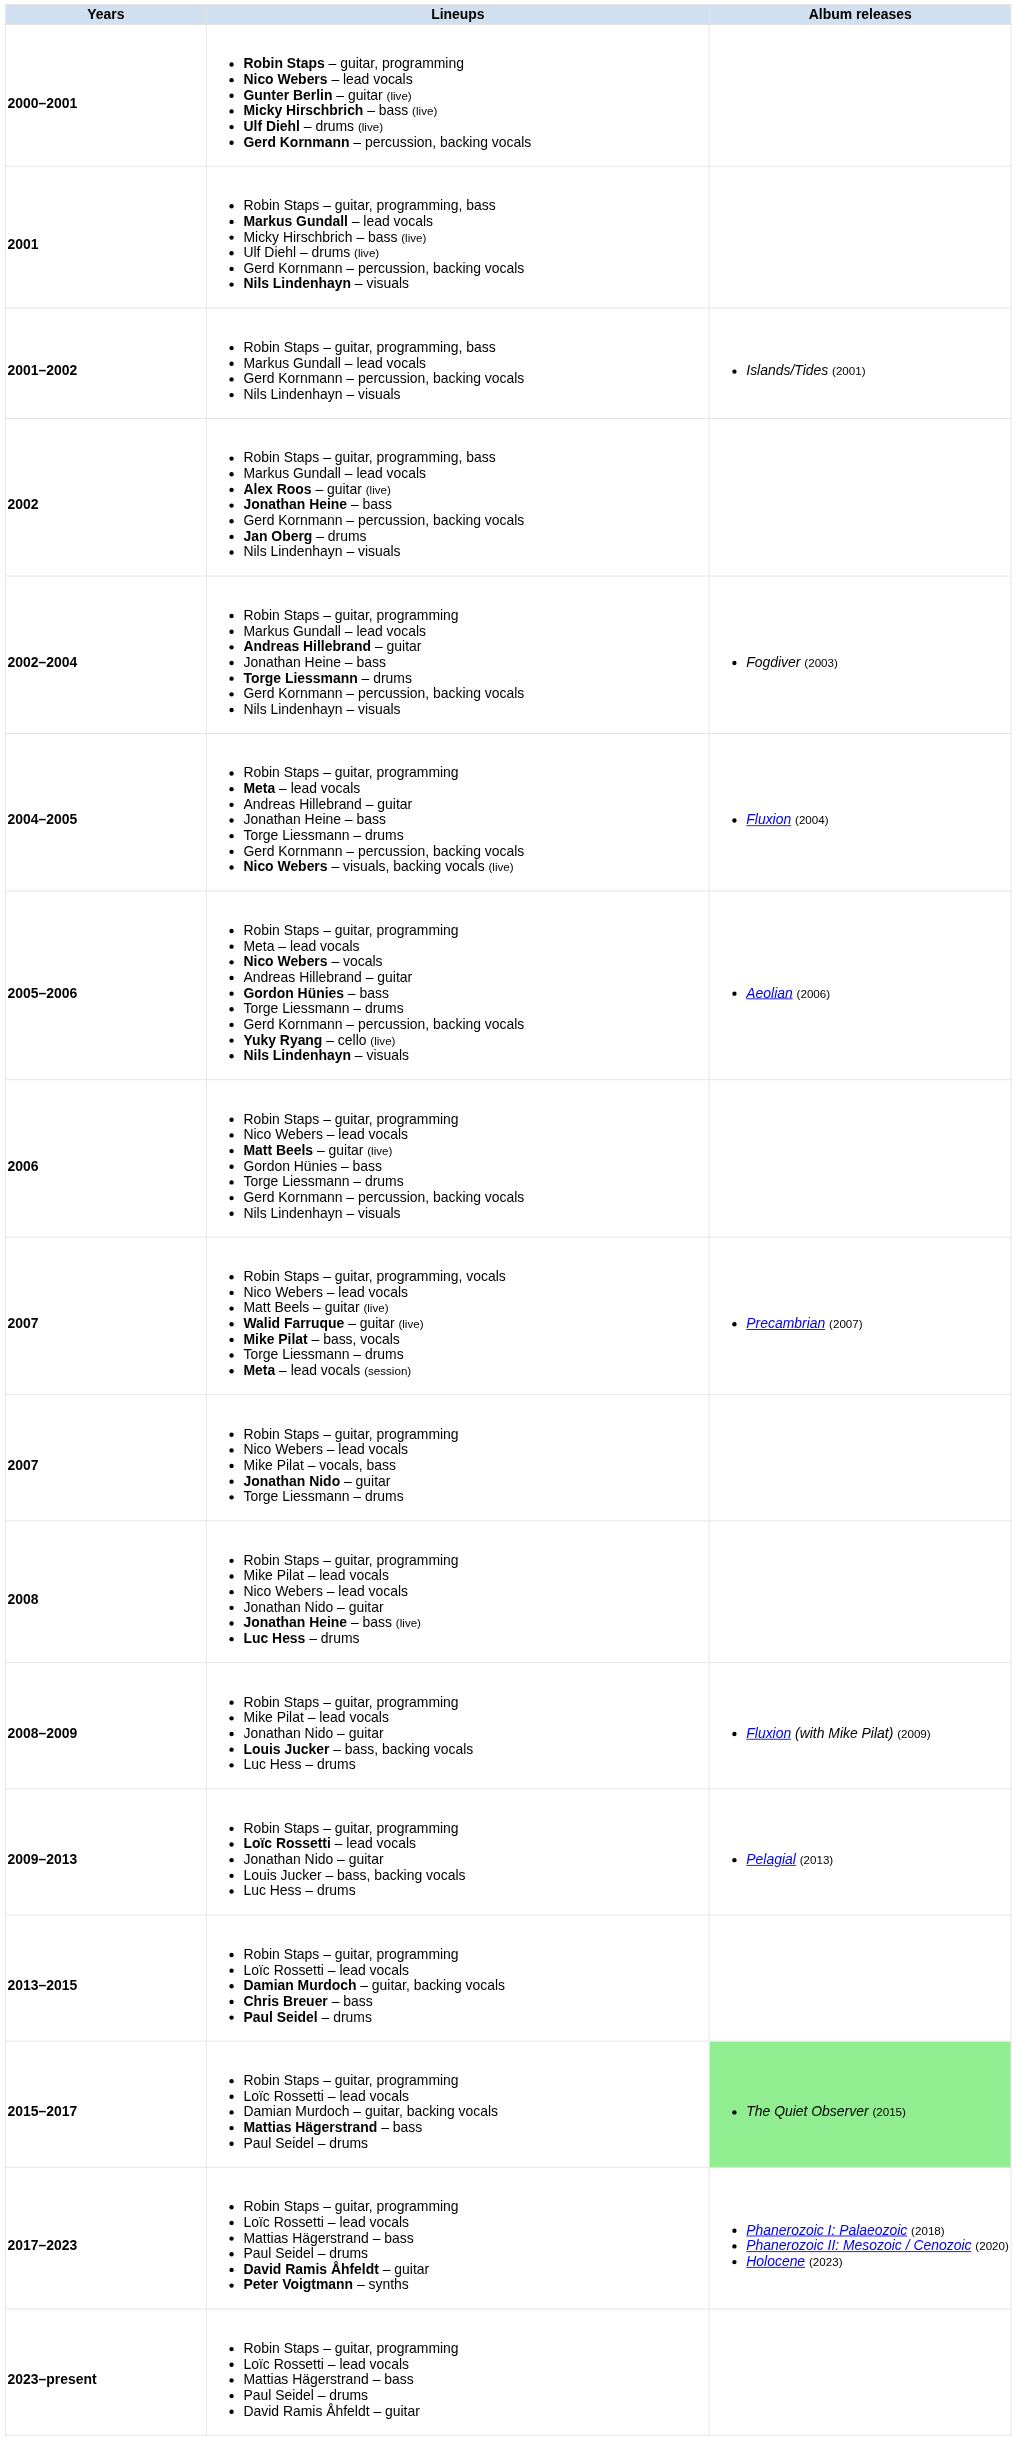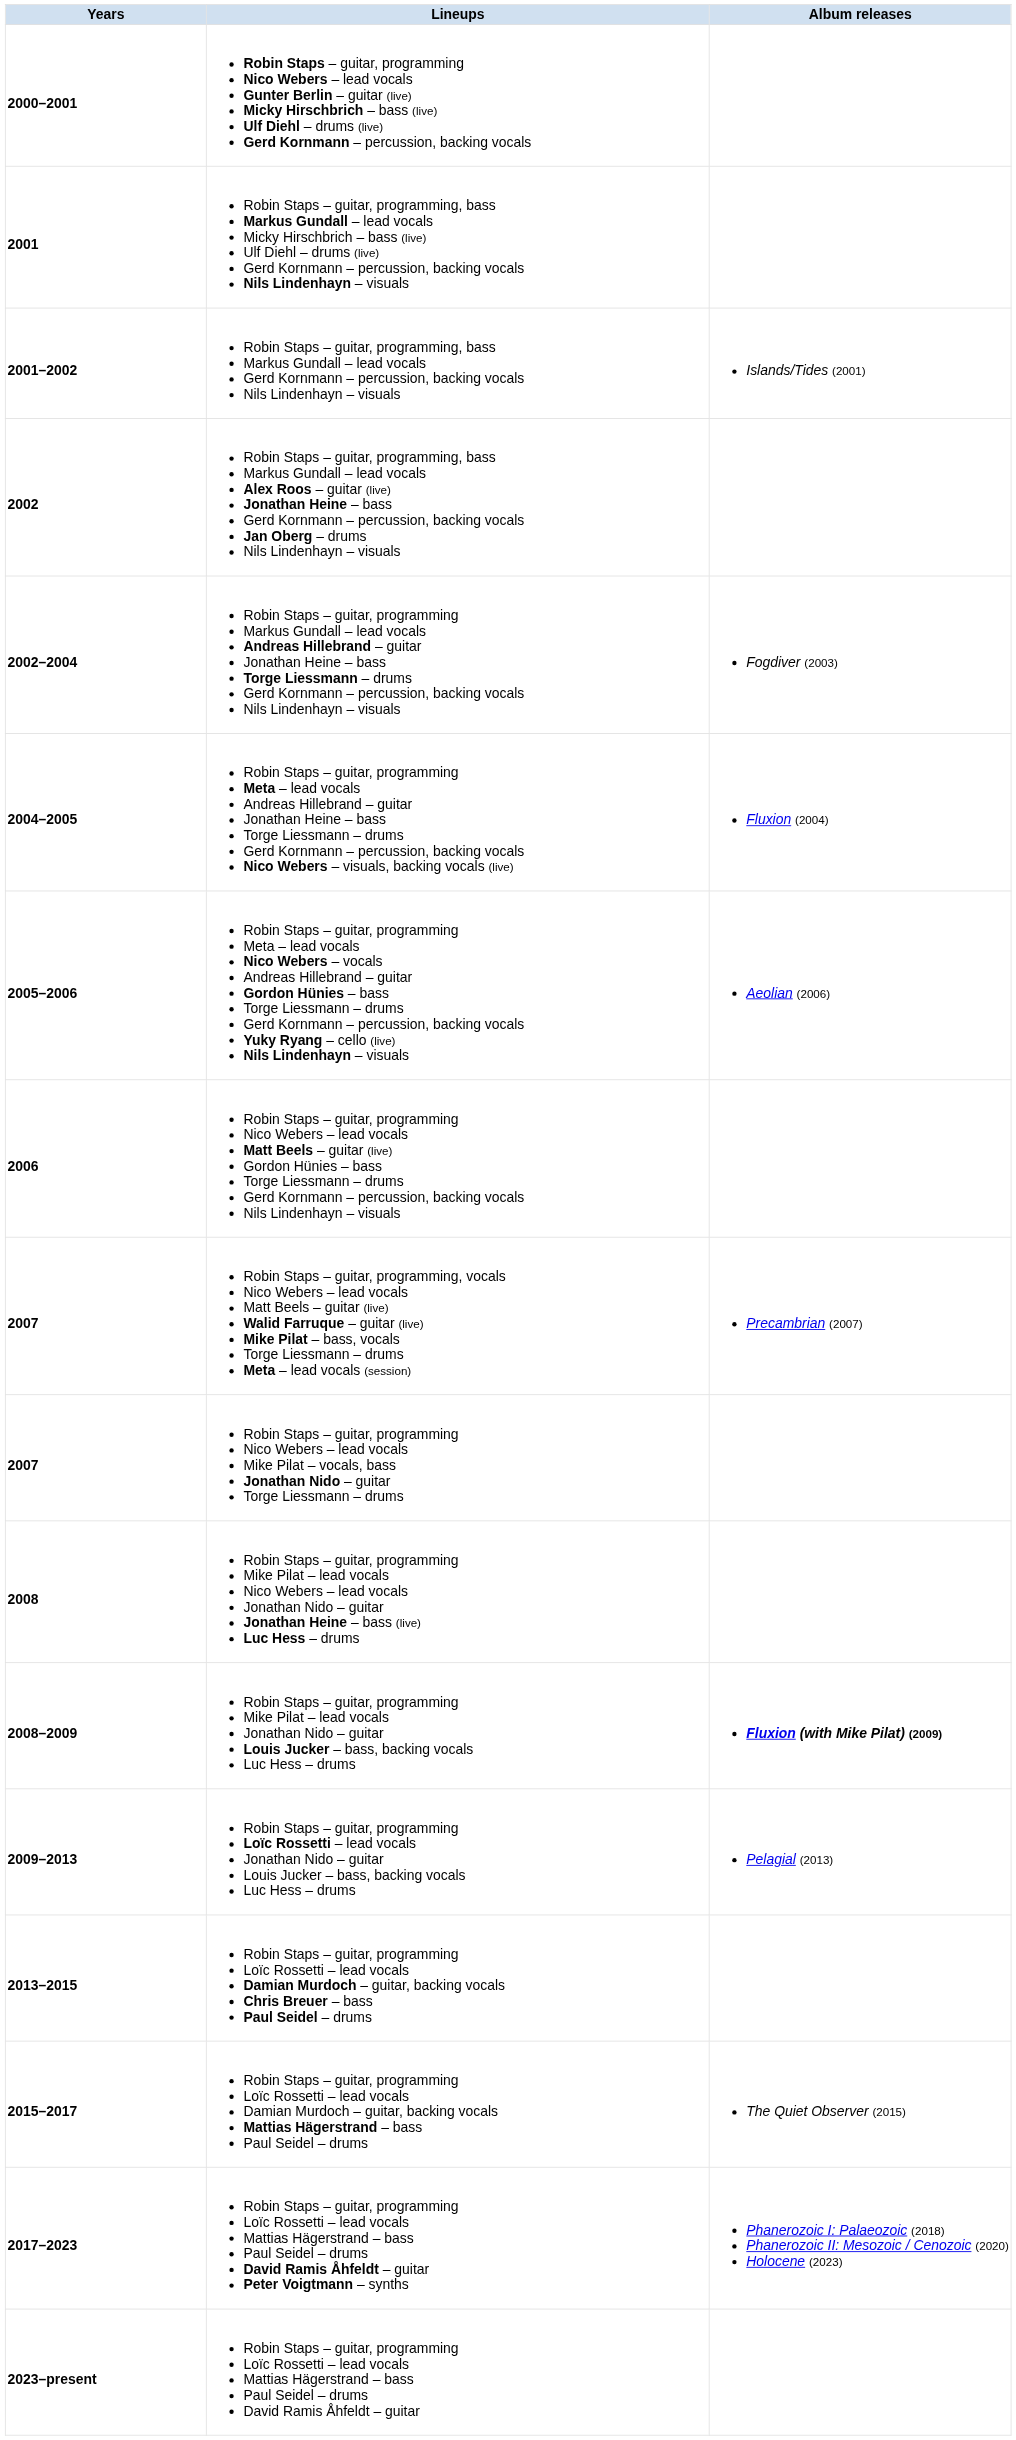(860, 1734) normal -> (860, 1734) bold
(860, 2112) lightgreen background -> (860, 2112) no background
